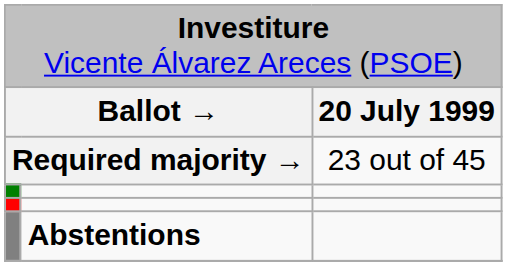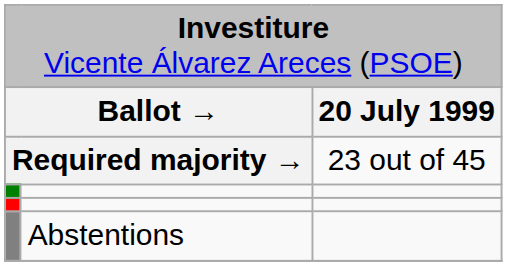(114, 235) bold -> (106, 235) normal
